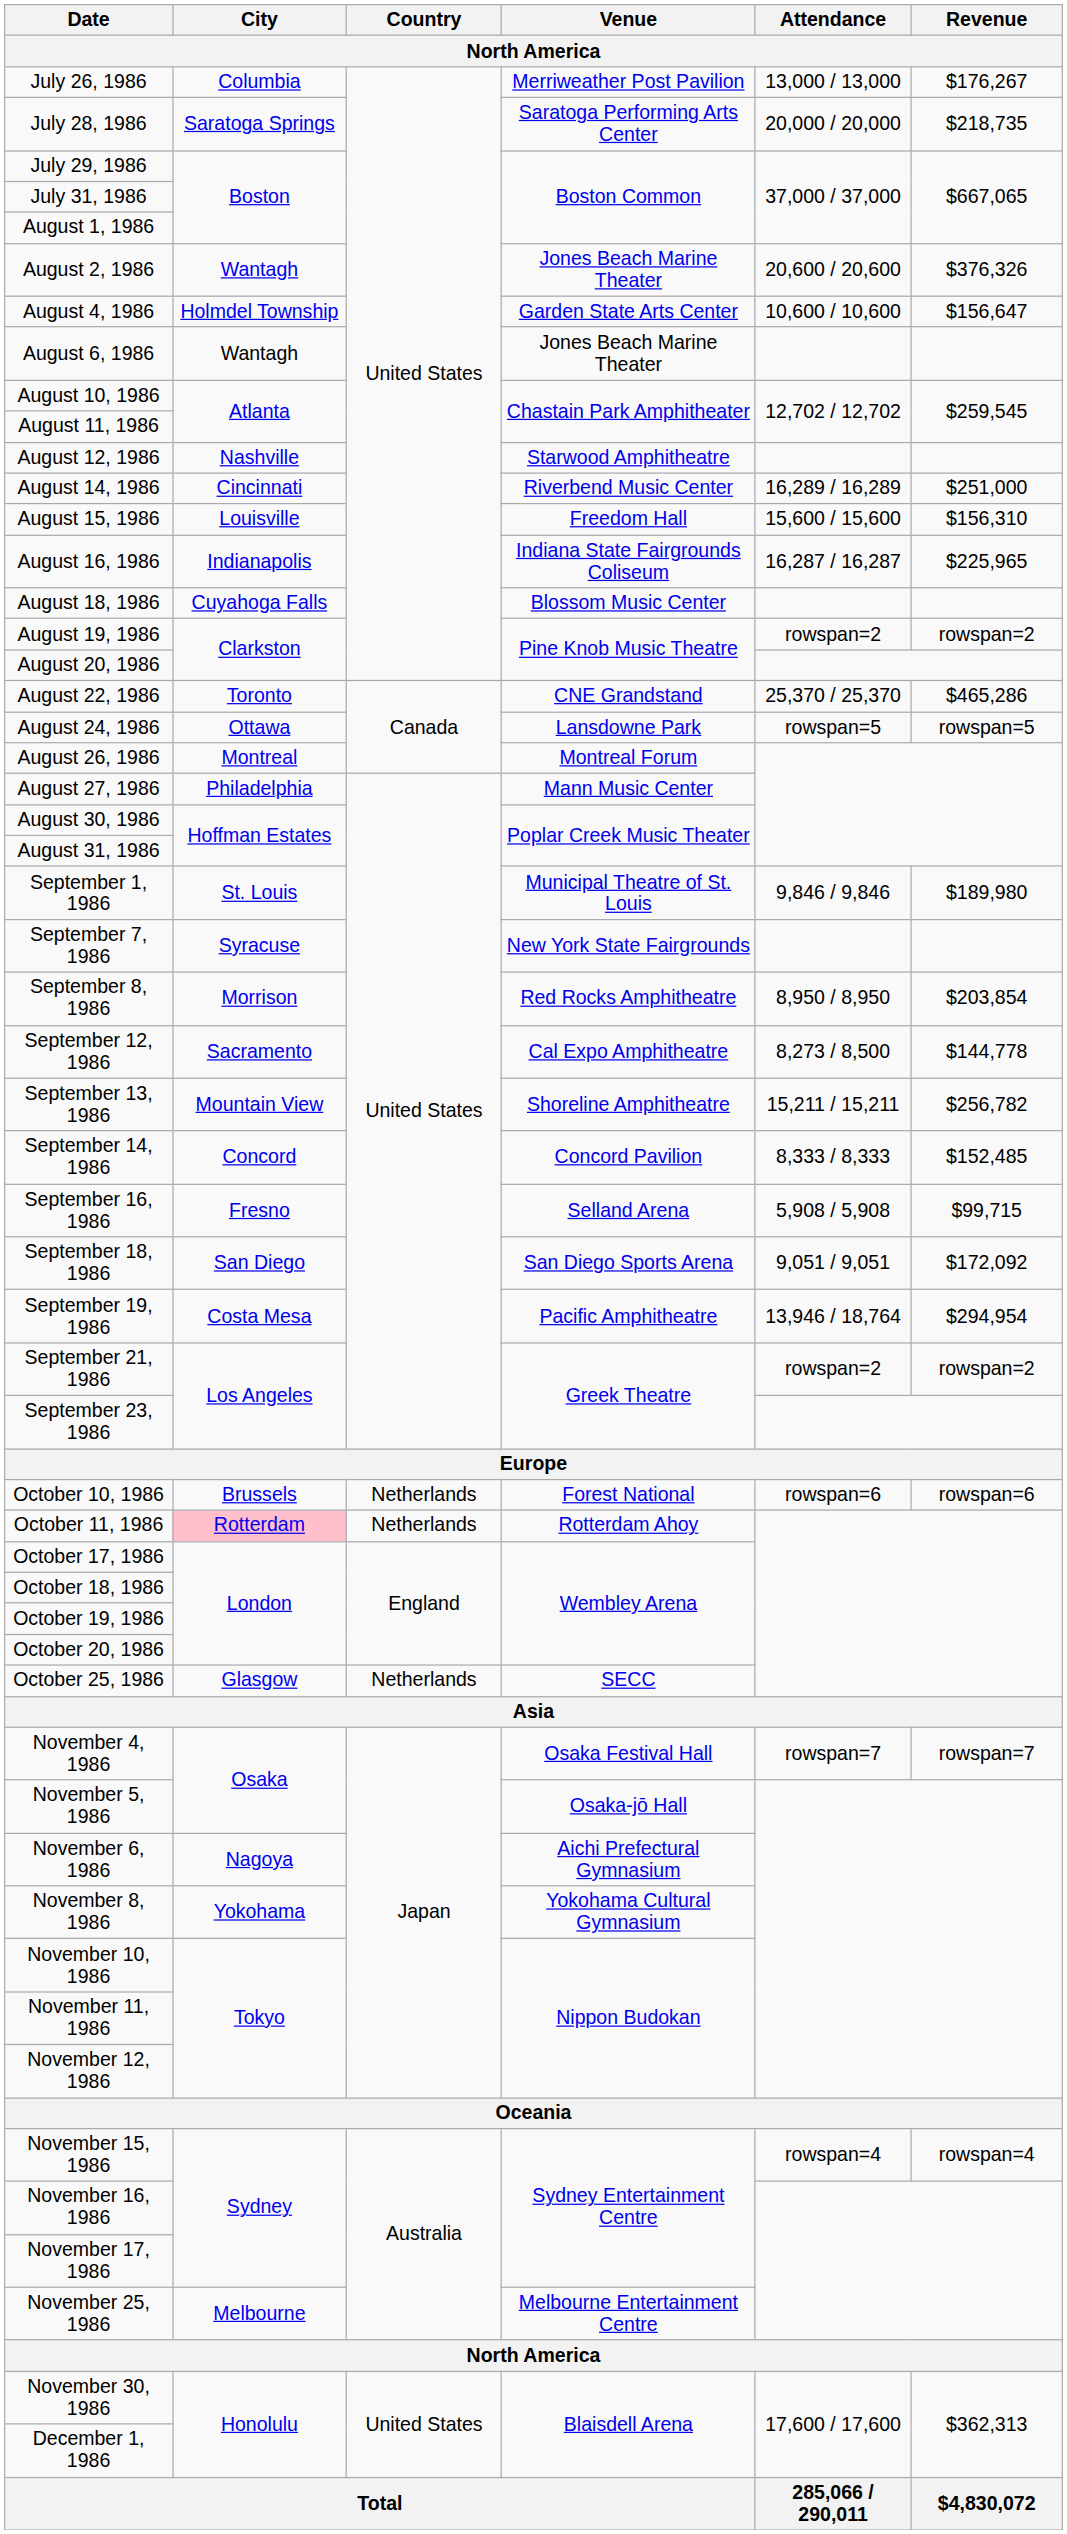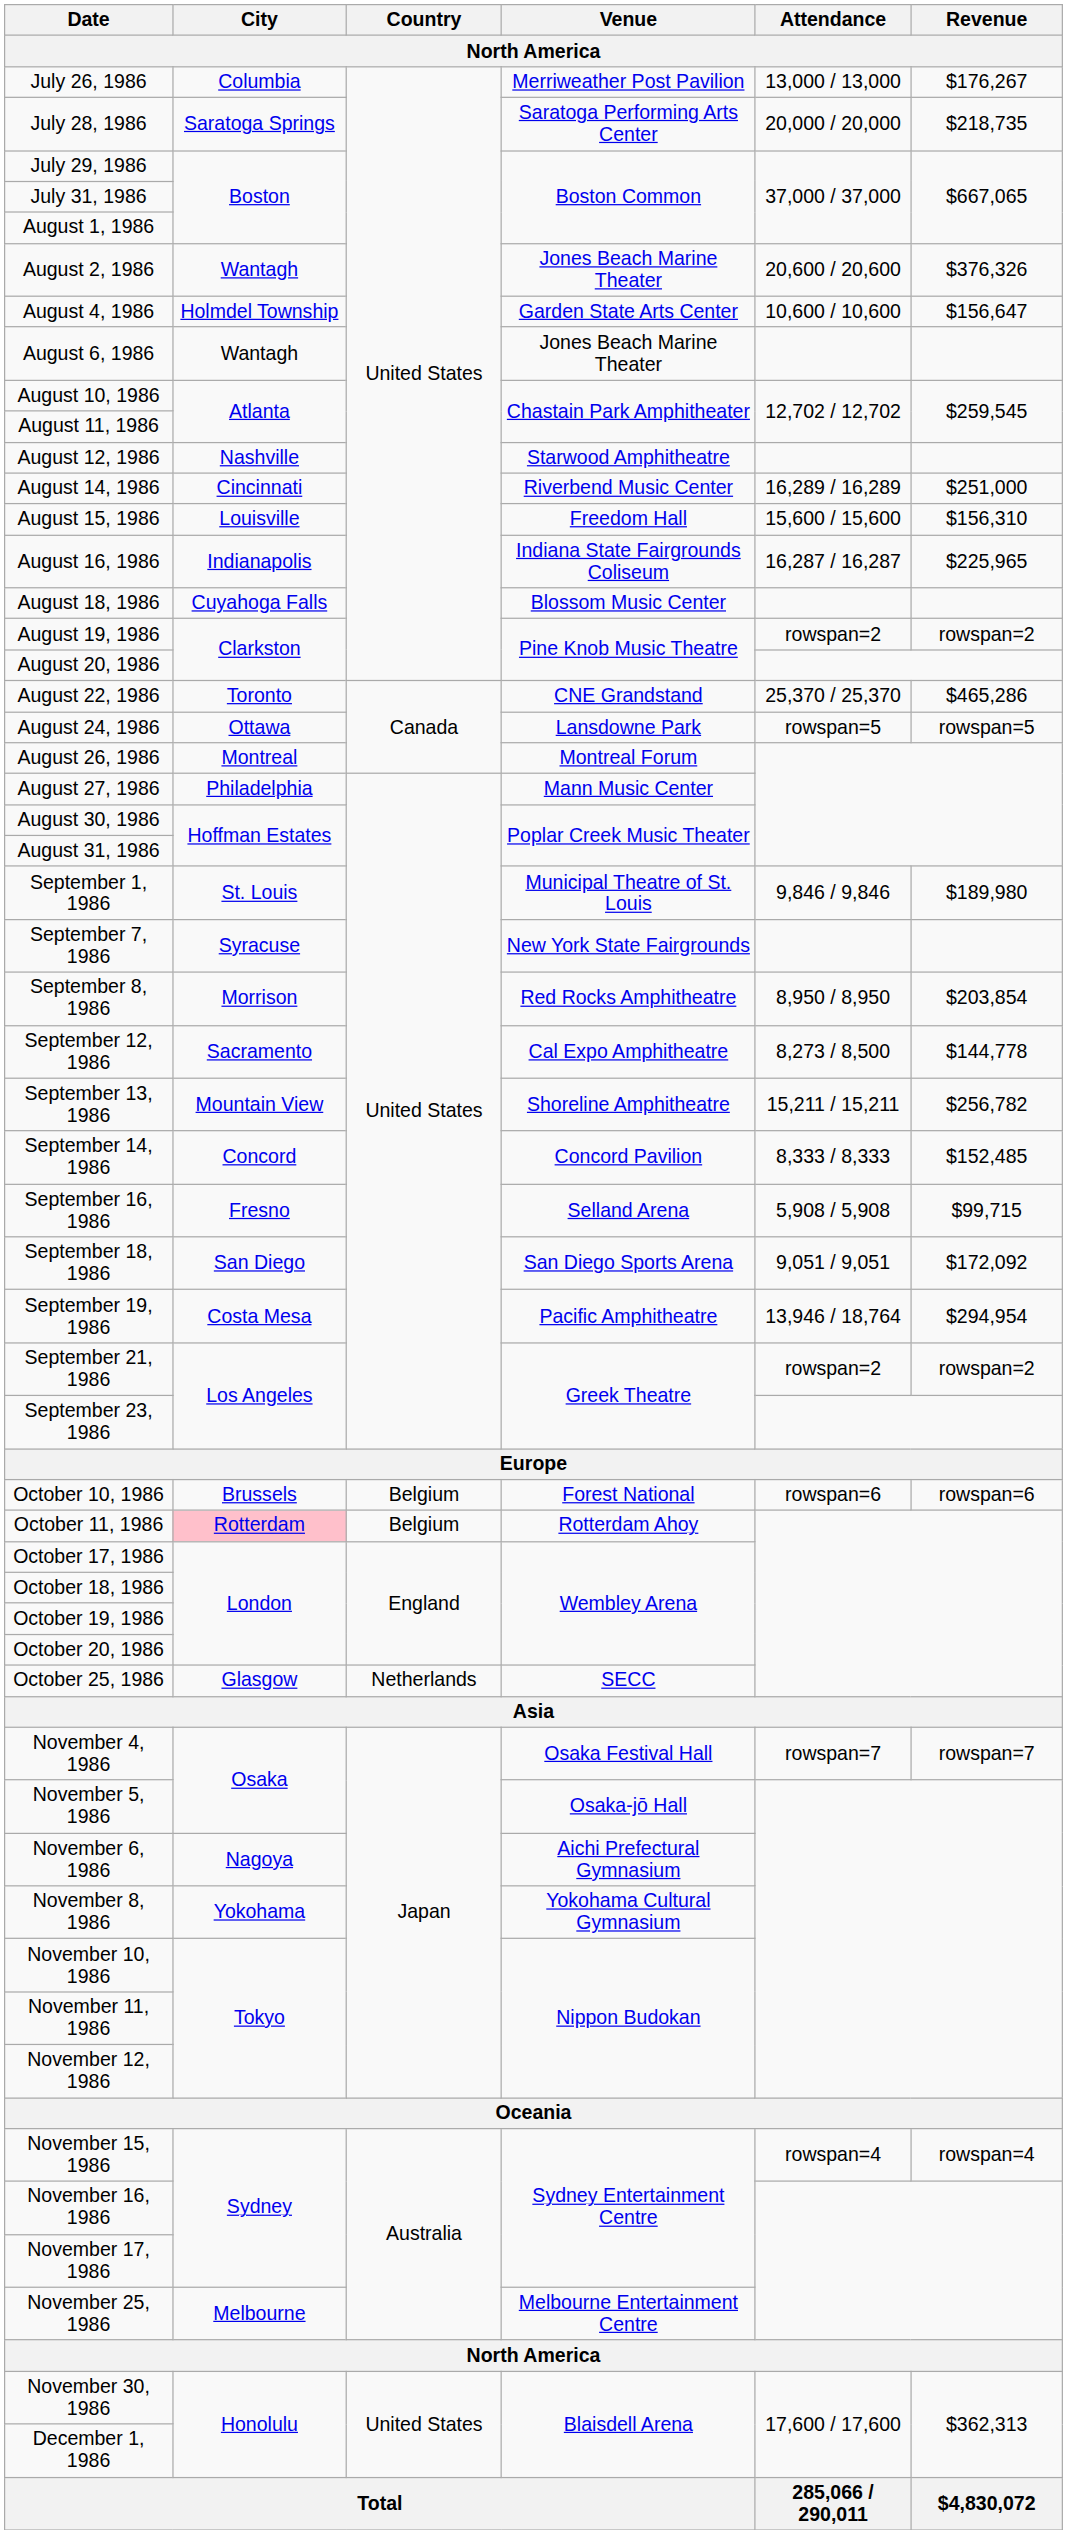(424, 1494) Netherlands -> (424, 1494) Belgium
(424, 1525) Netherlands -> (424, 1525) Belgium
